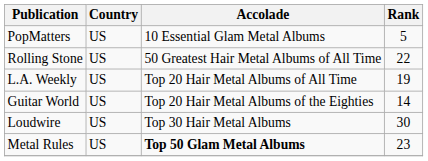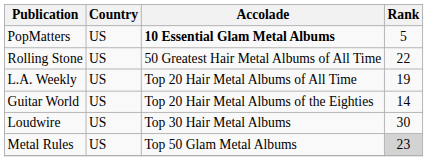(235, 36) normal -> (240, 36) bold
(225, 144) bold -> (221, 144) normal
(403, 144) no background -> (403, 144) lightgrey background
